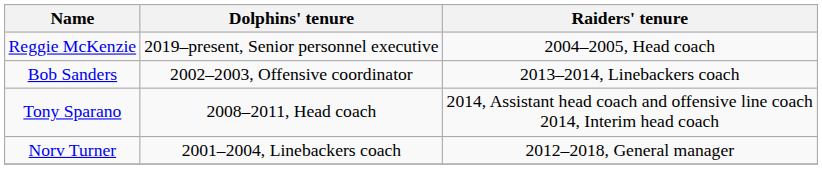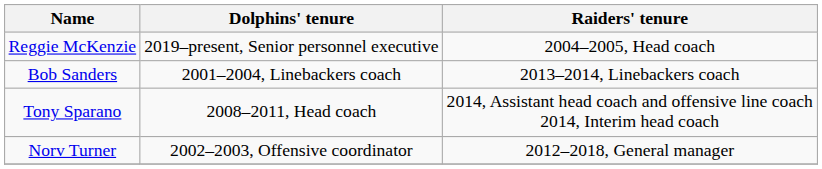(291, 74) 2002–2003, Offensive coordinator -> (291, 74) 2001–2004, Linebackers coach
(291, 149) 2001–2004, Linebackers coach -> (291, 149) 2002–2003, Offensive coordinator
